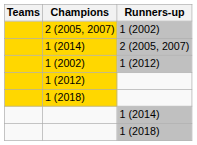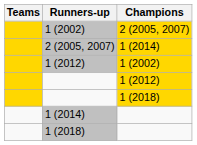columns swapped: (80, 13) <-> (154, 13)
